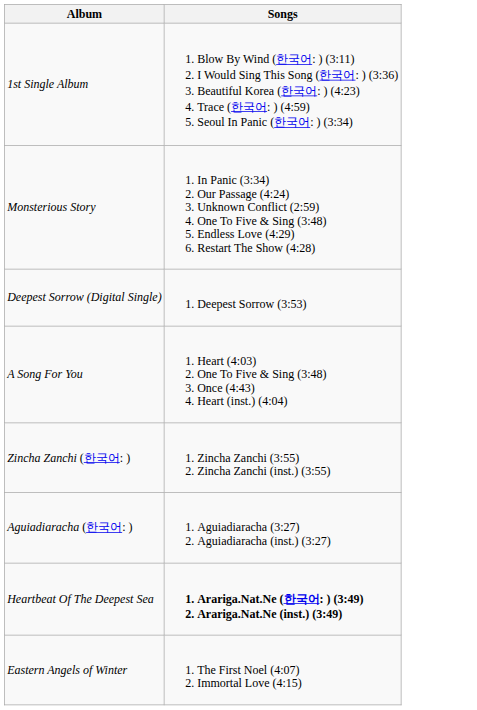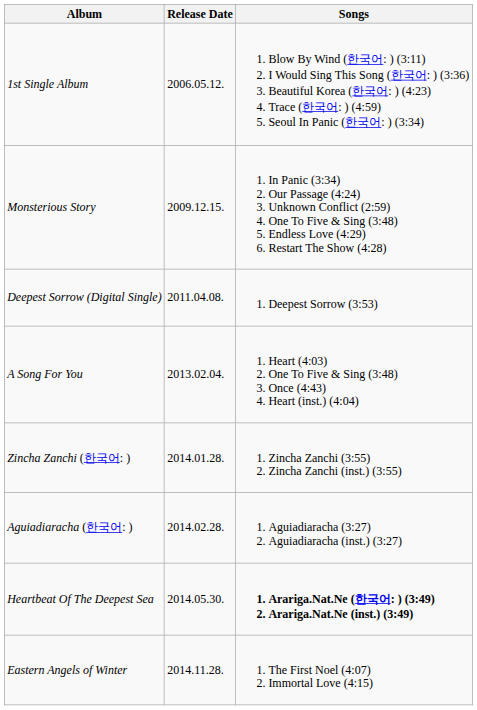+ column: (200, 14)
